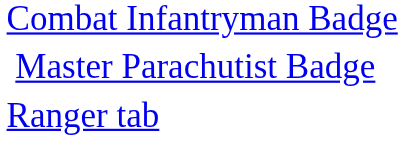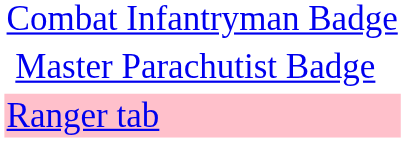(83, 115) no background -> (83, 115) pink background
